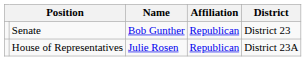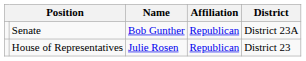(267, 30) District 23 -> (271, 30) District 23A
(271, 47) District 23A -> (267, 47) District 23
